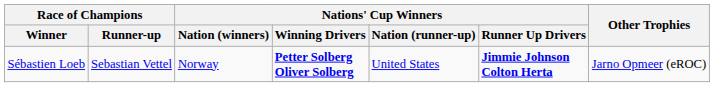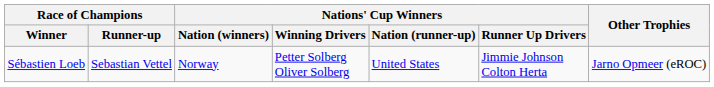(314, 63) bold -> (312, 63) normal
(525, 63) bold -> (522, 63) normal
